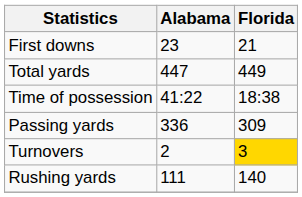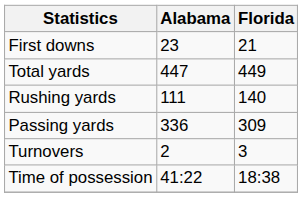rows swapped: (62, 178) <-> (80, 98)
(243, 151) gold background -> (243, 151) no background
